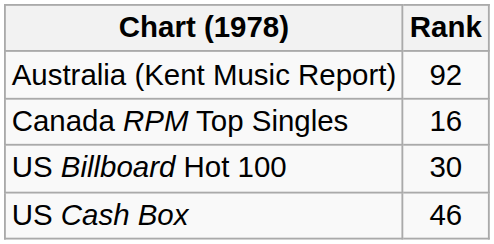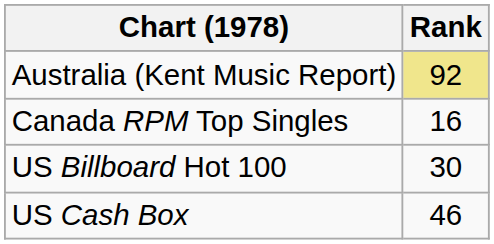(446, 74) no background -> (446, 74) khaki background
